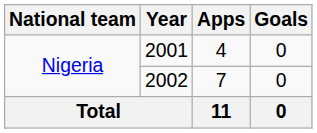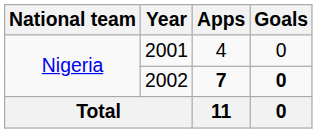(221, 81) normal -> (221, 81) bold
(281, 81) normal -> (281, 81) bold
